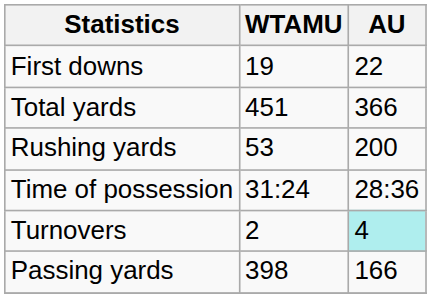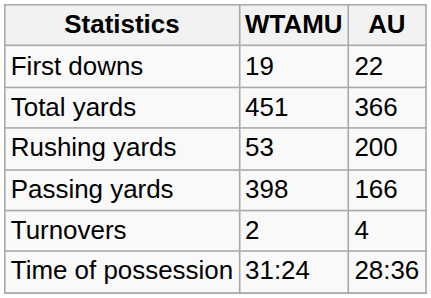rows swapped: (92, 271) <-> (122, 189)
(362, 230) paleturquoise background -> (362, 230) no background
